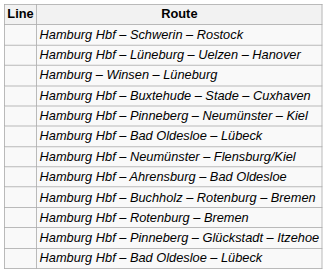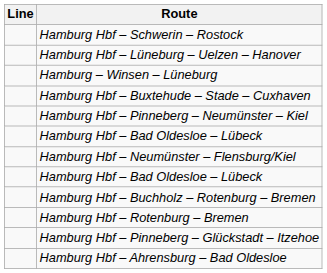(163, 177) Hamburg Hbf – Ahrensburg – Bad Oldesloe -> (151, 177) Hamburg Hbf – Bad Oldesloe – Lübeck
(151, 258) Hamburg Hbf – Bad Oldesloe – Lübeck -> (163, 258) Hamburg Hbf – Ahrensburg – Bad Oldesloe
